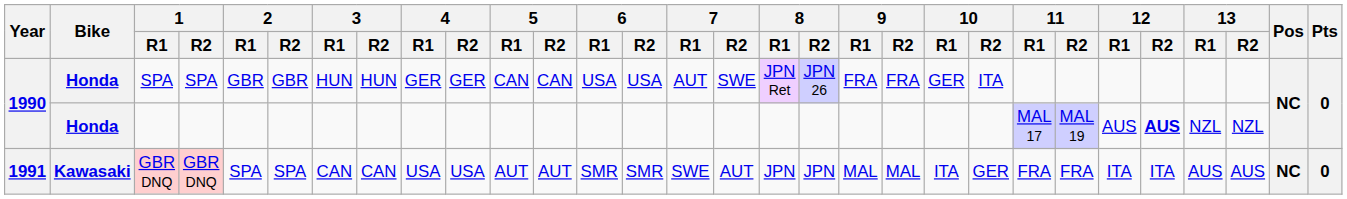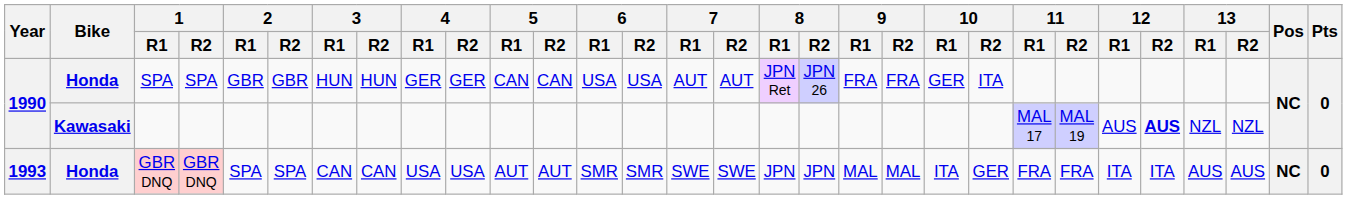(737, 81) SWE -> (737, 81) AUT
(92, 126) Honda -> (92, 126) Kawasaki
(27, 172) 1991 -> (27, 172) 1993
(92, 172) Kawasaki -> (92, 172) Honda
(737, 172) AUT -> (737, 172) SWE
